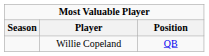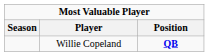(171, 43) normal -> (171, 43) bold
